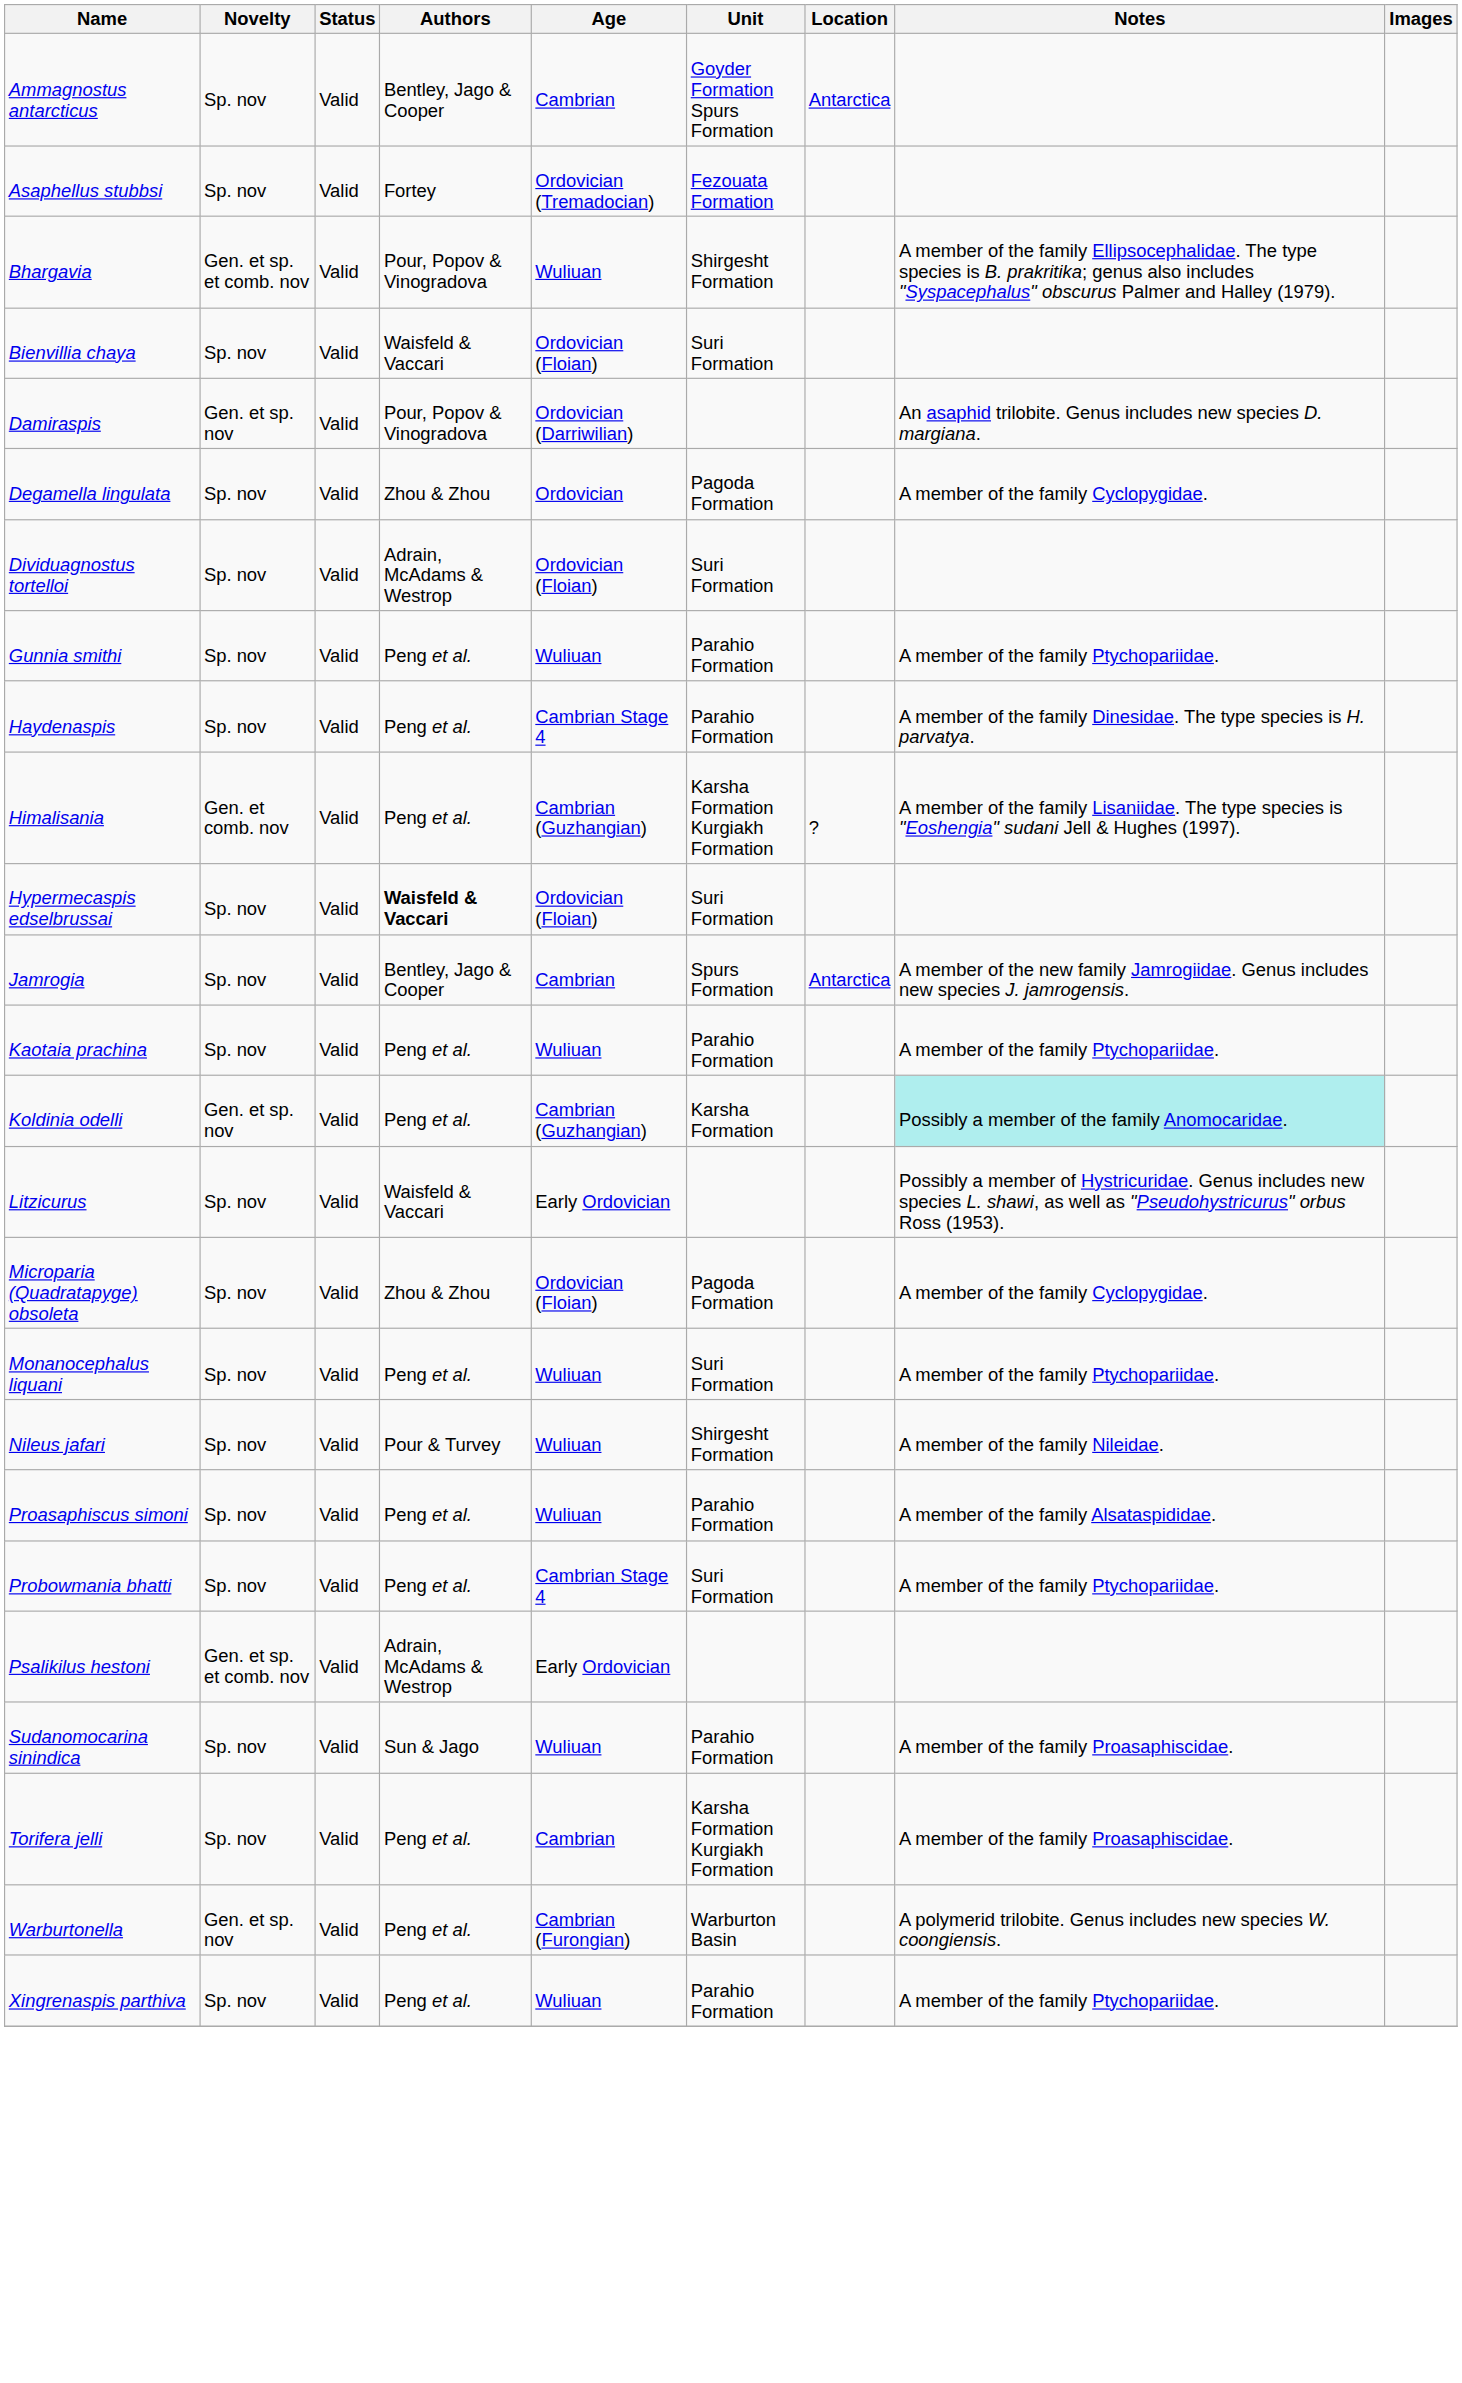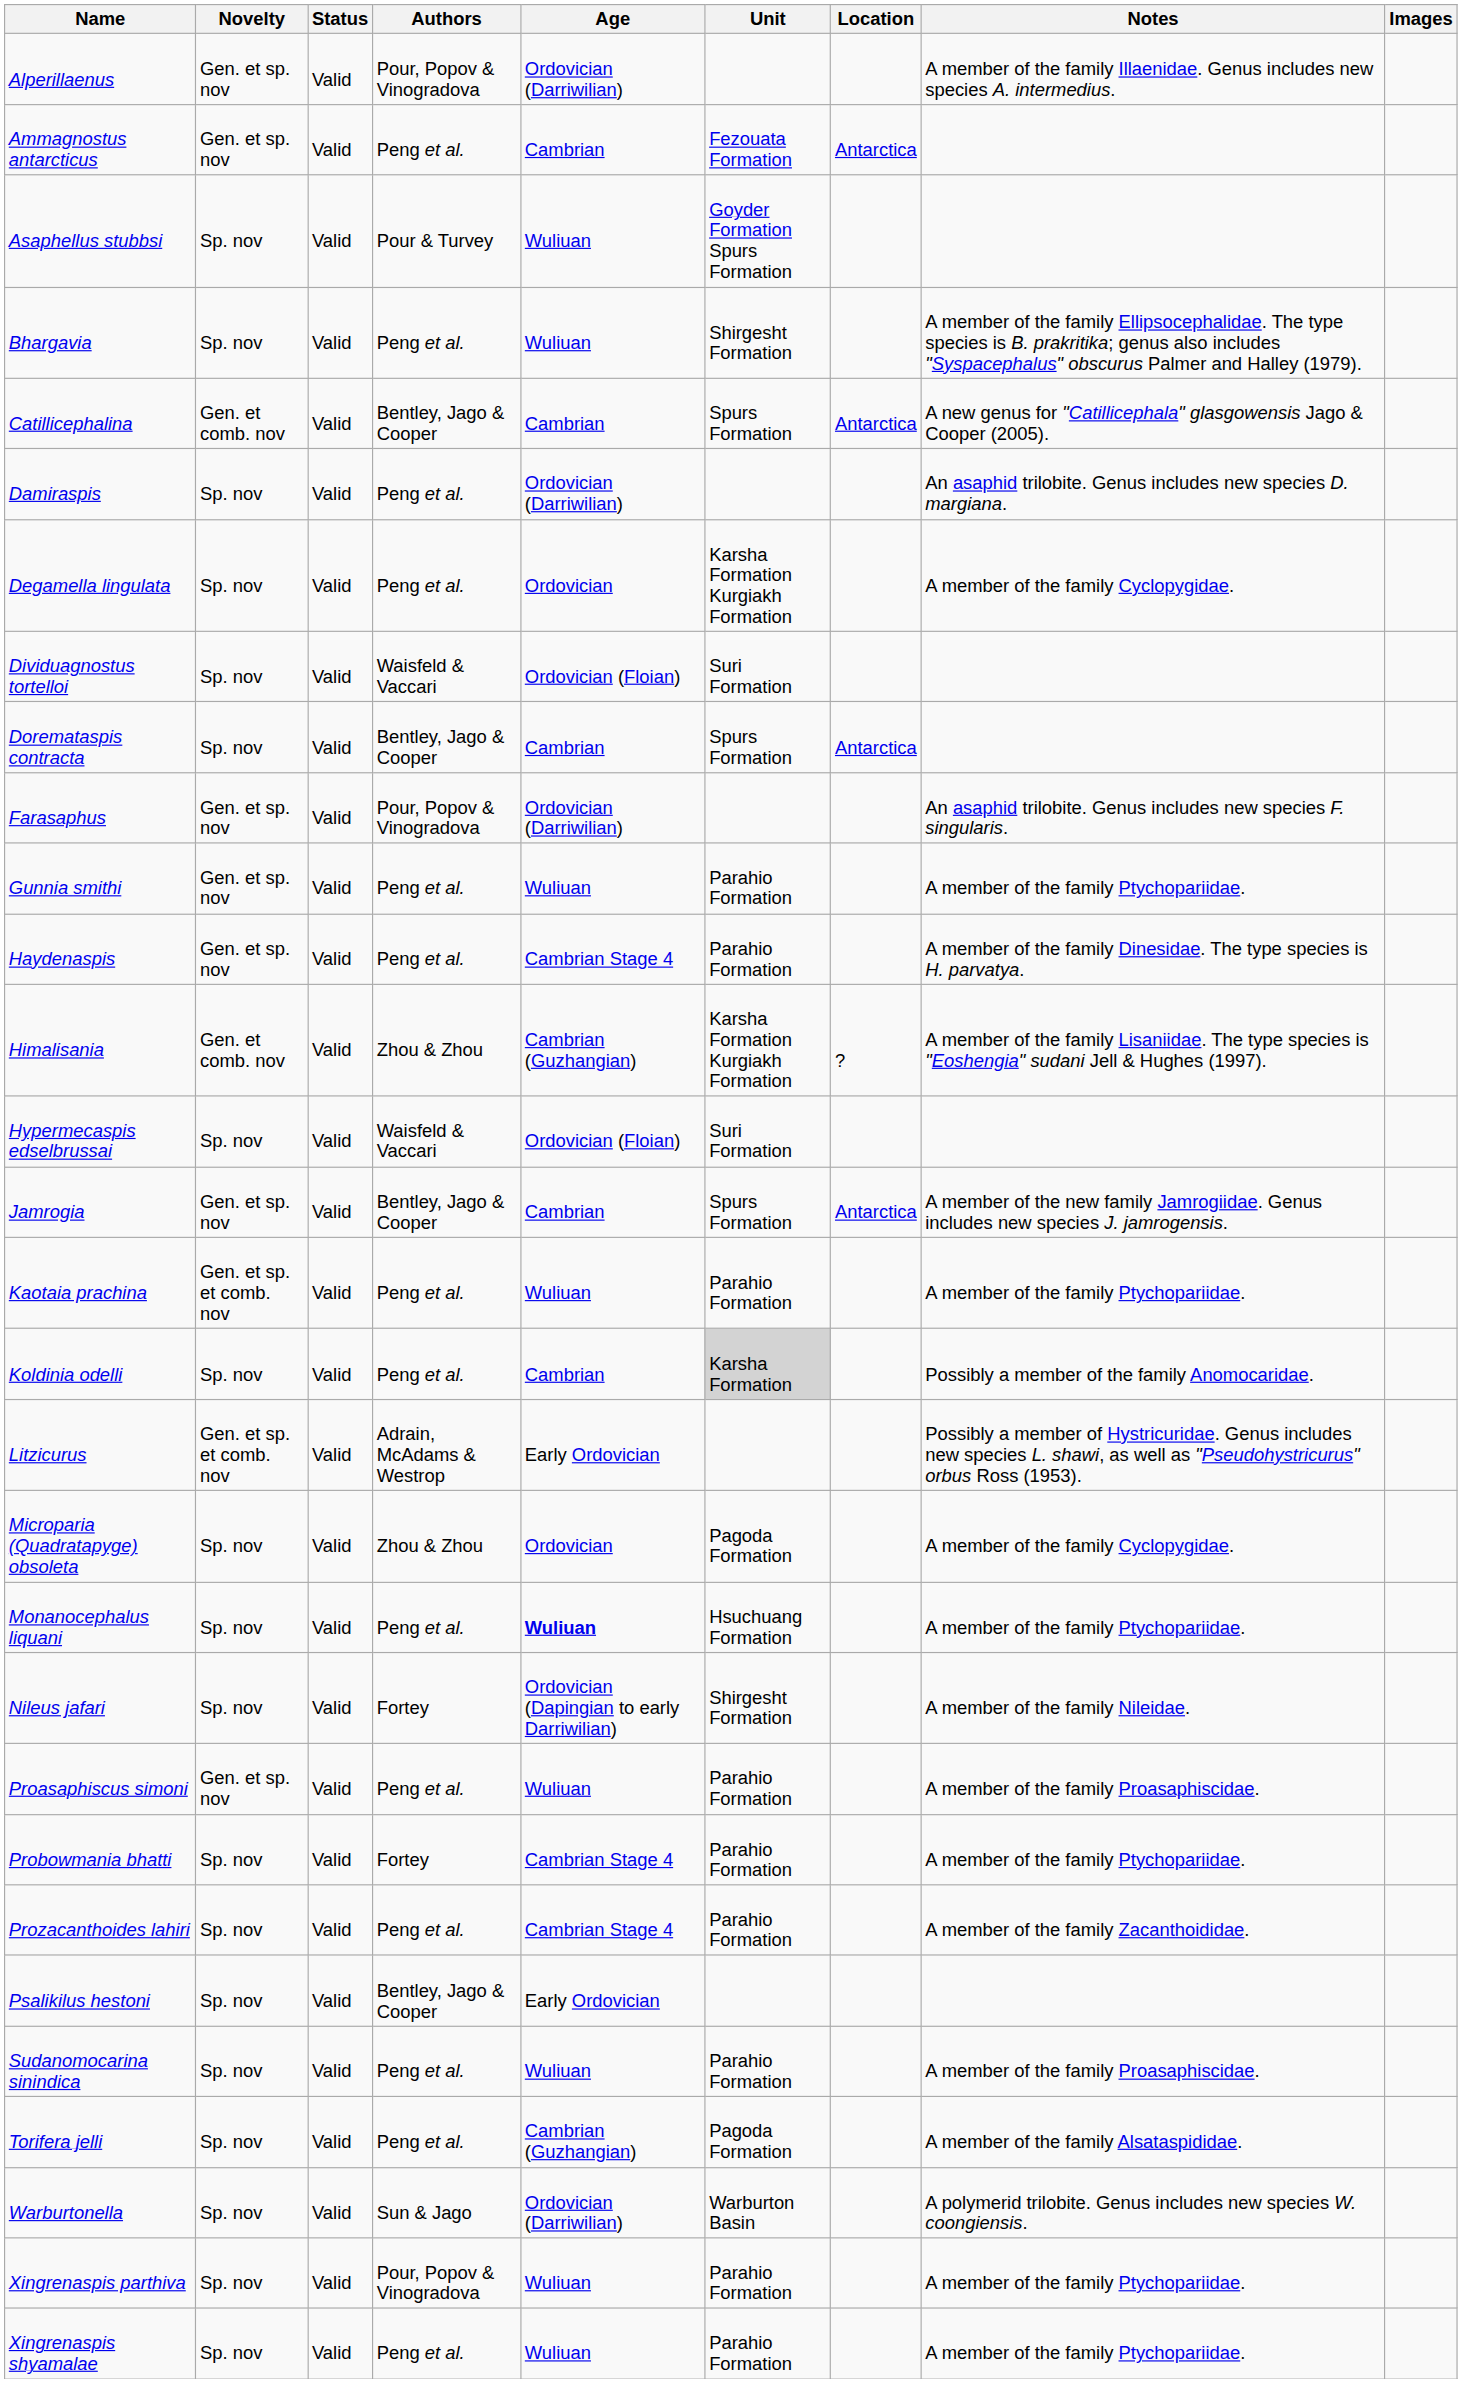+ row: (61, 79)
(235, 100) Sp. nov -> (245, 149) Gen. et sp. nov
(448, 100) Bentley, Jago & Cooper -> (421, 149) Peng et al.
(732, 100) Goyder Formation Spurs Formation -> (751, 149) Fezouata Formation
(410, 191) Fortey -> (435, 241) Pour & Turvey
(595, 191) Ordovician (Tremadocian) -> (558, 241) Wuliuan
(732, 191) Fezouata Formation -> (751, 241) Goyder Formation Spurs Formation
(257, 272) Gen. et sp. et comb. nov -> (231, 342) Sp. nov
(443, 272) Pour, Popov & Vinogradova -> (421, 342) Peng et al.
- row: (72, 353)
+ row: (71, 423)
(249, 423) Gen. et sp. nov -> (231, 494) Sp. nov
(443, 423) Pour, Popov & Vinogradova -> (421, 494) Peng et al.
(437, 494) Zhou & Zhou -> (421, 585) Peng et al.
(732, 494) Pagoda Formation -> (751, 585) Karsha Formation Kurgiakh Formation
(433, 575) Adrain, McAdams & Westrop -> (420, 676) Waisfeld & Vaccari
+ row: (66, 747)
+ row: (57, 818)
(235, 656) Sp. nov -> (245, 888) Gen. et sp. nov
(235, 726) Sp. nov -> (245, 959) Gen. et sp. nov
(428, 818) Peng et al. -> (430, 1050) Zhou & Zhou
(431, 909) bold -> (420, 1141) normal
(235, 979) Sp. nov -> (245, 1212) Gen. et sp. nov
(235, 1050) Sp. nov -> (245, 1293) Gen. et sp. et comb. nov
(249, 1121) Gen. et sp. nov -> (231, 1374) Sp. nov
(591, 1121) Cambrian (Guzhangian) -> (565, 1374) Cambrian
(732, 1121) no background -> (751, 1374) lightgrey background
(1093, 1121) paleturquoise background -> (1120, 1374) no background
(235, 1202) Sp. nov -> (245, 1455) Gen. et sp. et comb. nov
(428, 1202) Waisfeld & Vaccari -> (426, 1455) Adrain, McAdams & Westrop
(579, 1293) Ordovician (Floian) -> (569, 1546) Ordovician
(568, 1374) normal -> (560, 1627) bold
(732, 1374) Suri Formation -> (756, 1627) Hsuchuang Formation
(442, 1444) Pour & Turvey -> (403, 1708) Fortey
(568, 1444) Wuliuan -> (602, 1708) Ordovician (Dapingian to early Darriwilian)
(235, 1515) Sp. nov -> (245, 1789) Gen. et sp. nov
(1057, 1515) A member of the family Alsataspididae. -> (1092, 1789) A member of the family Proasaphiscidae.
(428, 1585) Peng et al. -> (403, 1859) Fortey
(732, 1585) Suri Formation -> (751, 1859) Parahio Formation
+ row: (99, 1930)
(257, 1666) Gen. et sp. et comb. nov -> (231, 2000) Sp. nov
(433, 1666) Adrain, McAdams & Westrop -> (440, 2000) Bentley, Jago & Cooper
(431, 1747) Sun & Jago -> (421, 2071) Peng et al.
(575, 1839) Cambrian -> (581, 2142) Cambrian (Guzhangian)
(732, 1839) Karsha Formation Kurgiakh Formation -> (751, 2142) Pagoda Formation
(1066, 1839) A member of the family Proasaphiscidae. -> (1084, 2142) A member of the family Alsataspididae.
(249, 1930) Gen. et sp. nov -> (231, 2212) Sp. nov
(428, 1930) Peng et al. -> (424, 2212) Sun & Jago
(583, 1930) Cambrian (Furongian) -> (574, 2212) Ordovician (Darriwilian)
(428, 2000) Peng et al. -> (436, 2283) Pour, Popov & Vinogradova
+ row: (62, 2353)
